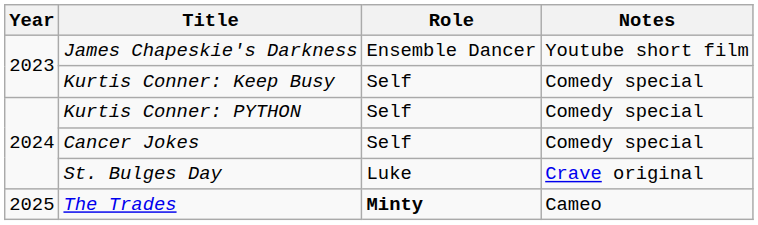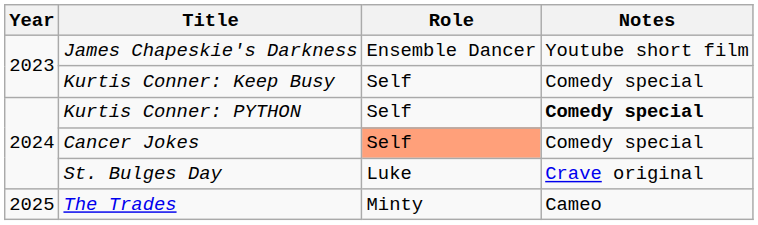(624, 112) normal -> (624, 112) bold
(389, 143) no background -> (389, 143) lightsalmon background
(395, 204) bold -> (395, 204) normal
